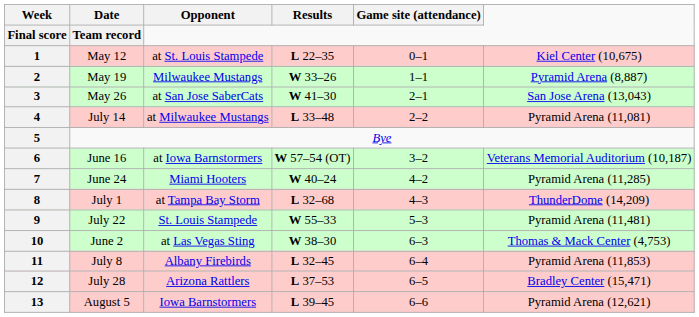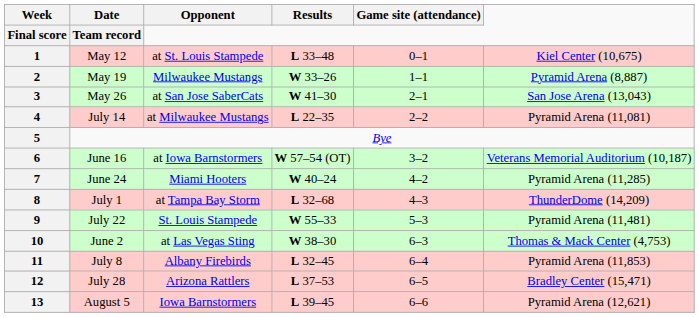(312, 55) L 22–35 -> (312, 55) L 33–48
(312, 117) L 33–48 -> (312, 117) L 22–35
